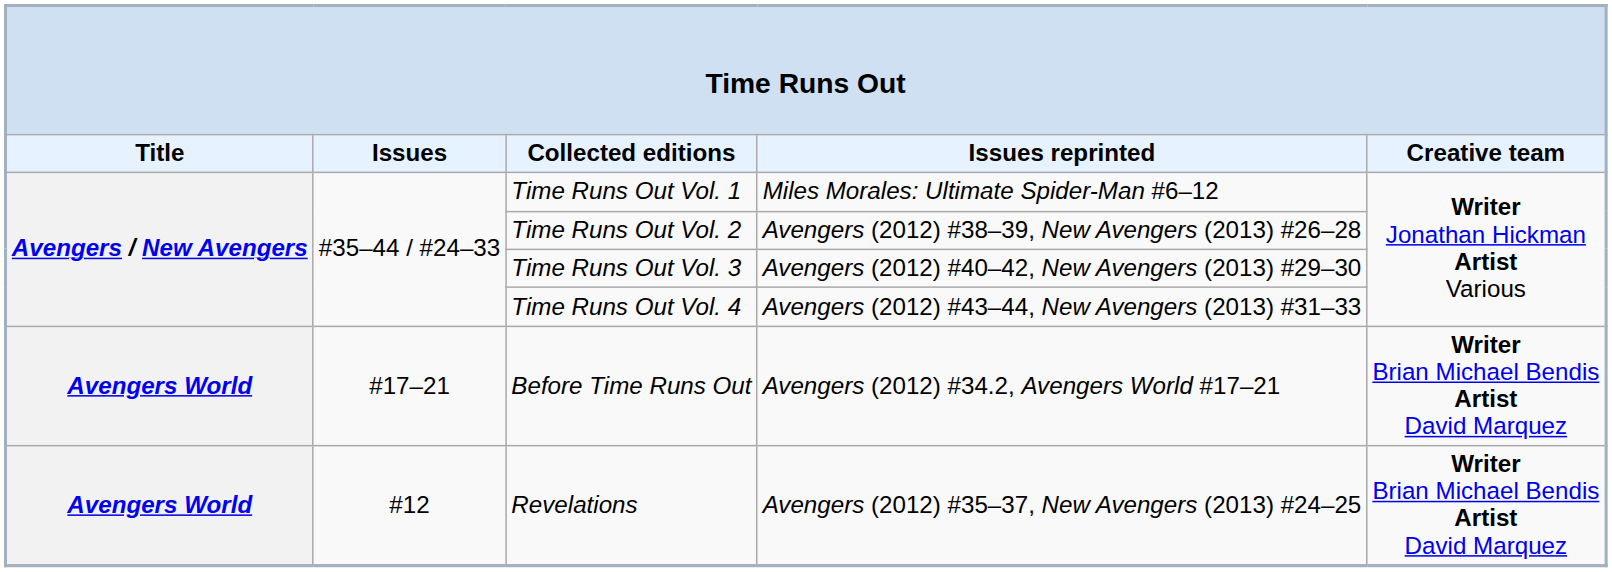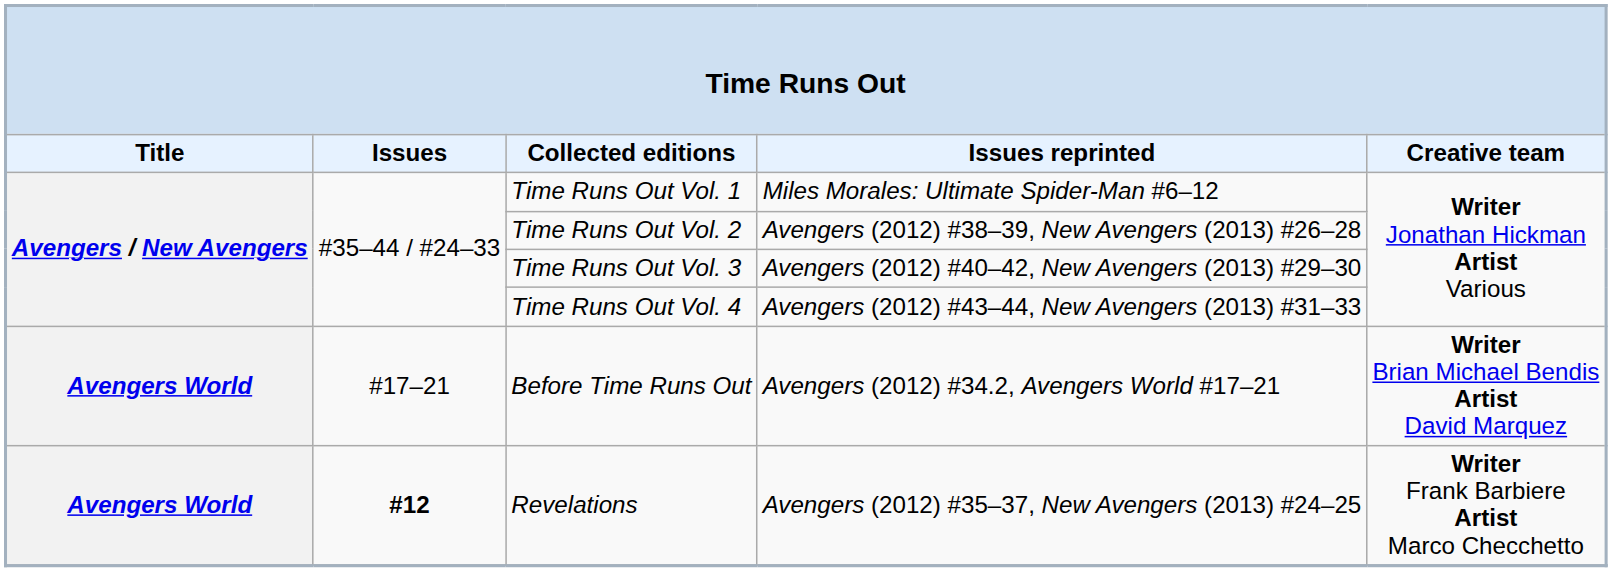(410, 505) normal -> (410, 505) bold
(1486, 505) Writer Brian Michael Bendis Artist David Marquez -> (1486, 505) Writer Frank Barbiere Artist Marco Checchetto
